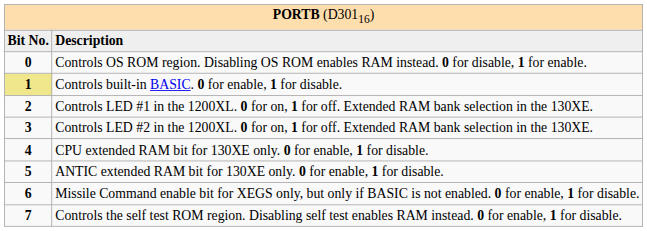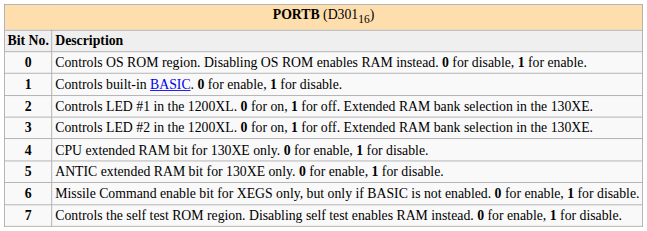(28, 84) khaki background -> (28, 84) no background
